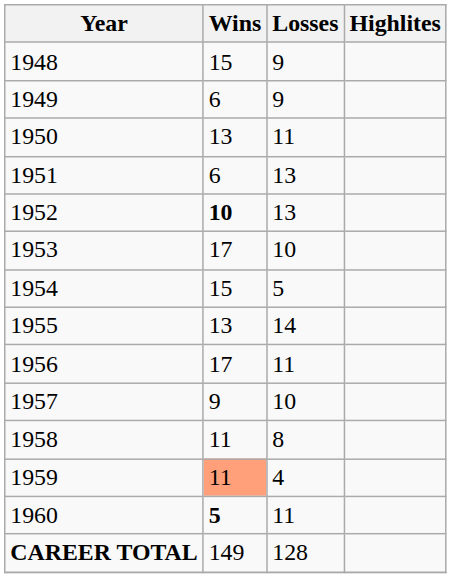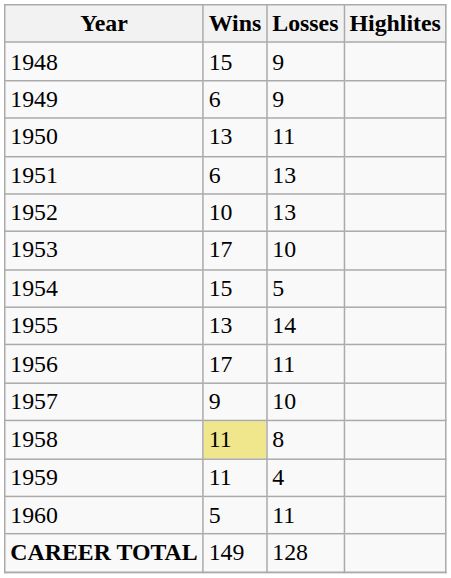(221, 212) bold -> (221, 212) normal
(220, 439) no background -> (220, 439) khaki background
(220, 477) lightsalmon background -> (220, 477) no background
(215, 514) bold -> (215, 514) normal
